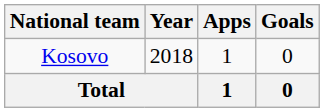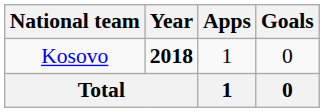(171, 55) normal -> (171, 55) bold
